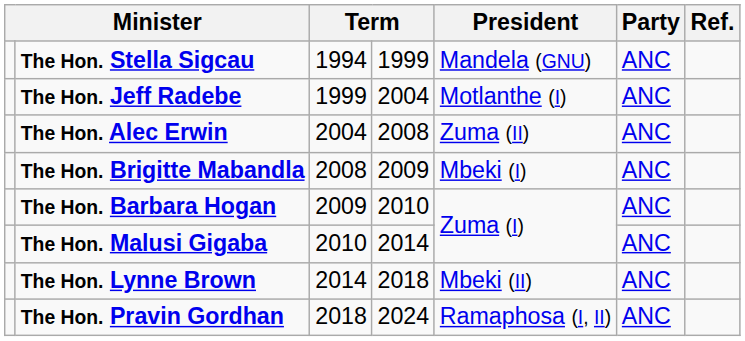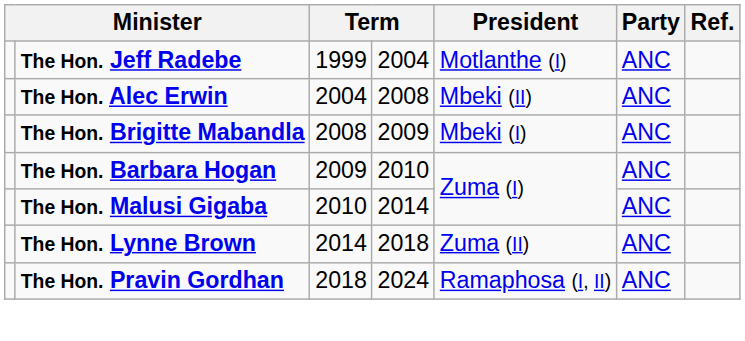- row: (138, 59)
(485, 133) Zuma (II) -> (486, 96) Mbeki (II)
(486, 280) Mbeki (II) -> (485, 243) Zuma (II)
